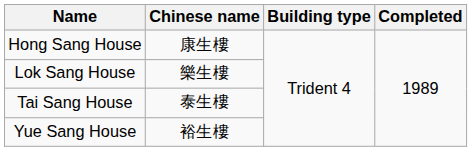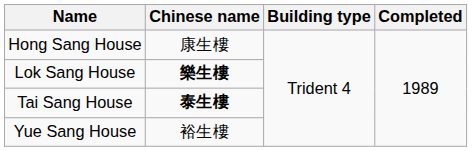(204, 73) normal -> (204, 73) bold
(204, 102) normal -> (204, 102) bold
